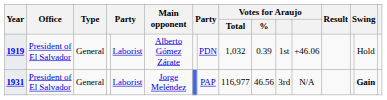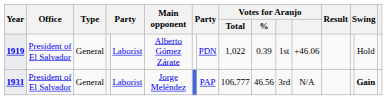(235, 52) 1,032 -> (235, 52) 1,022
(235, 82) 116,977 -> (235, 82) 106,777
